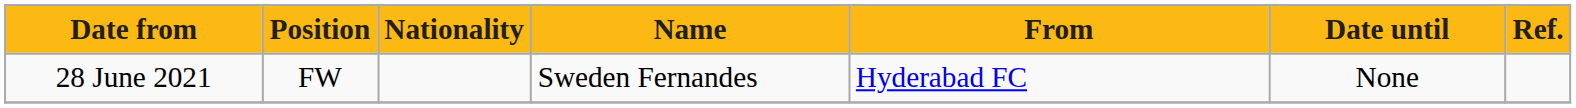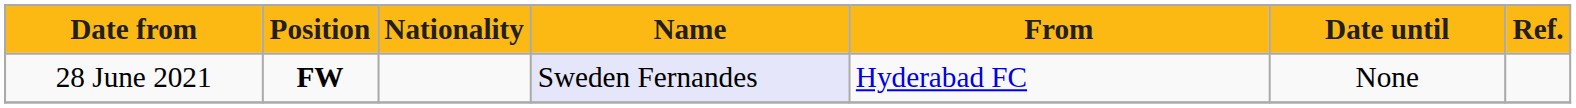(320, 77) normal -> (320, 77) bold
(648, 77) no background -> (648, 77) lavender background
